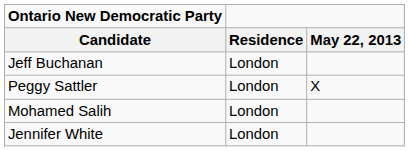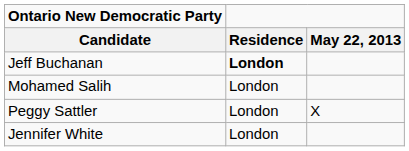(254, 63) normal -> (256, 63) bold
rows swapped: (60, 110) <-> (53, 87)
